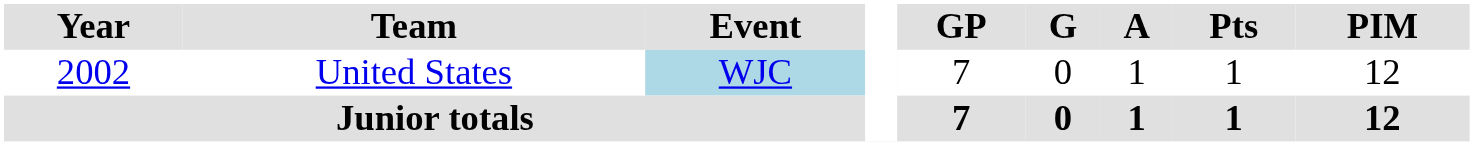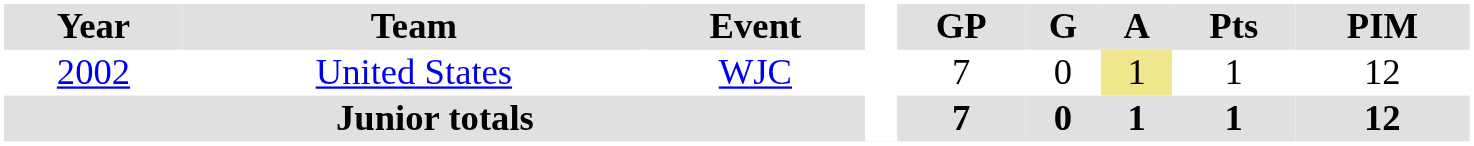(755, 72) lightblue background -> (755, 72) no background
(1137, 72) no background -> (1137, 72) khaki background
